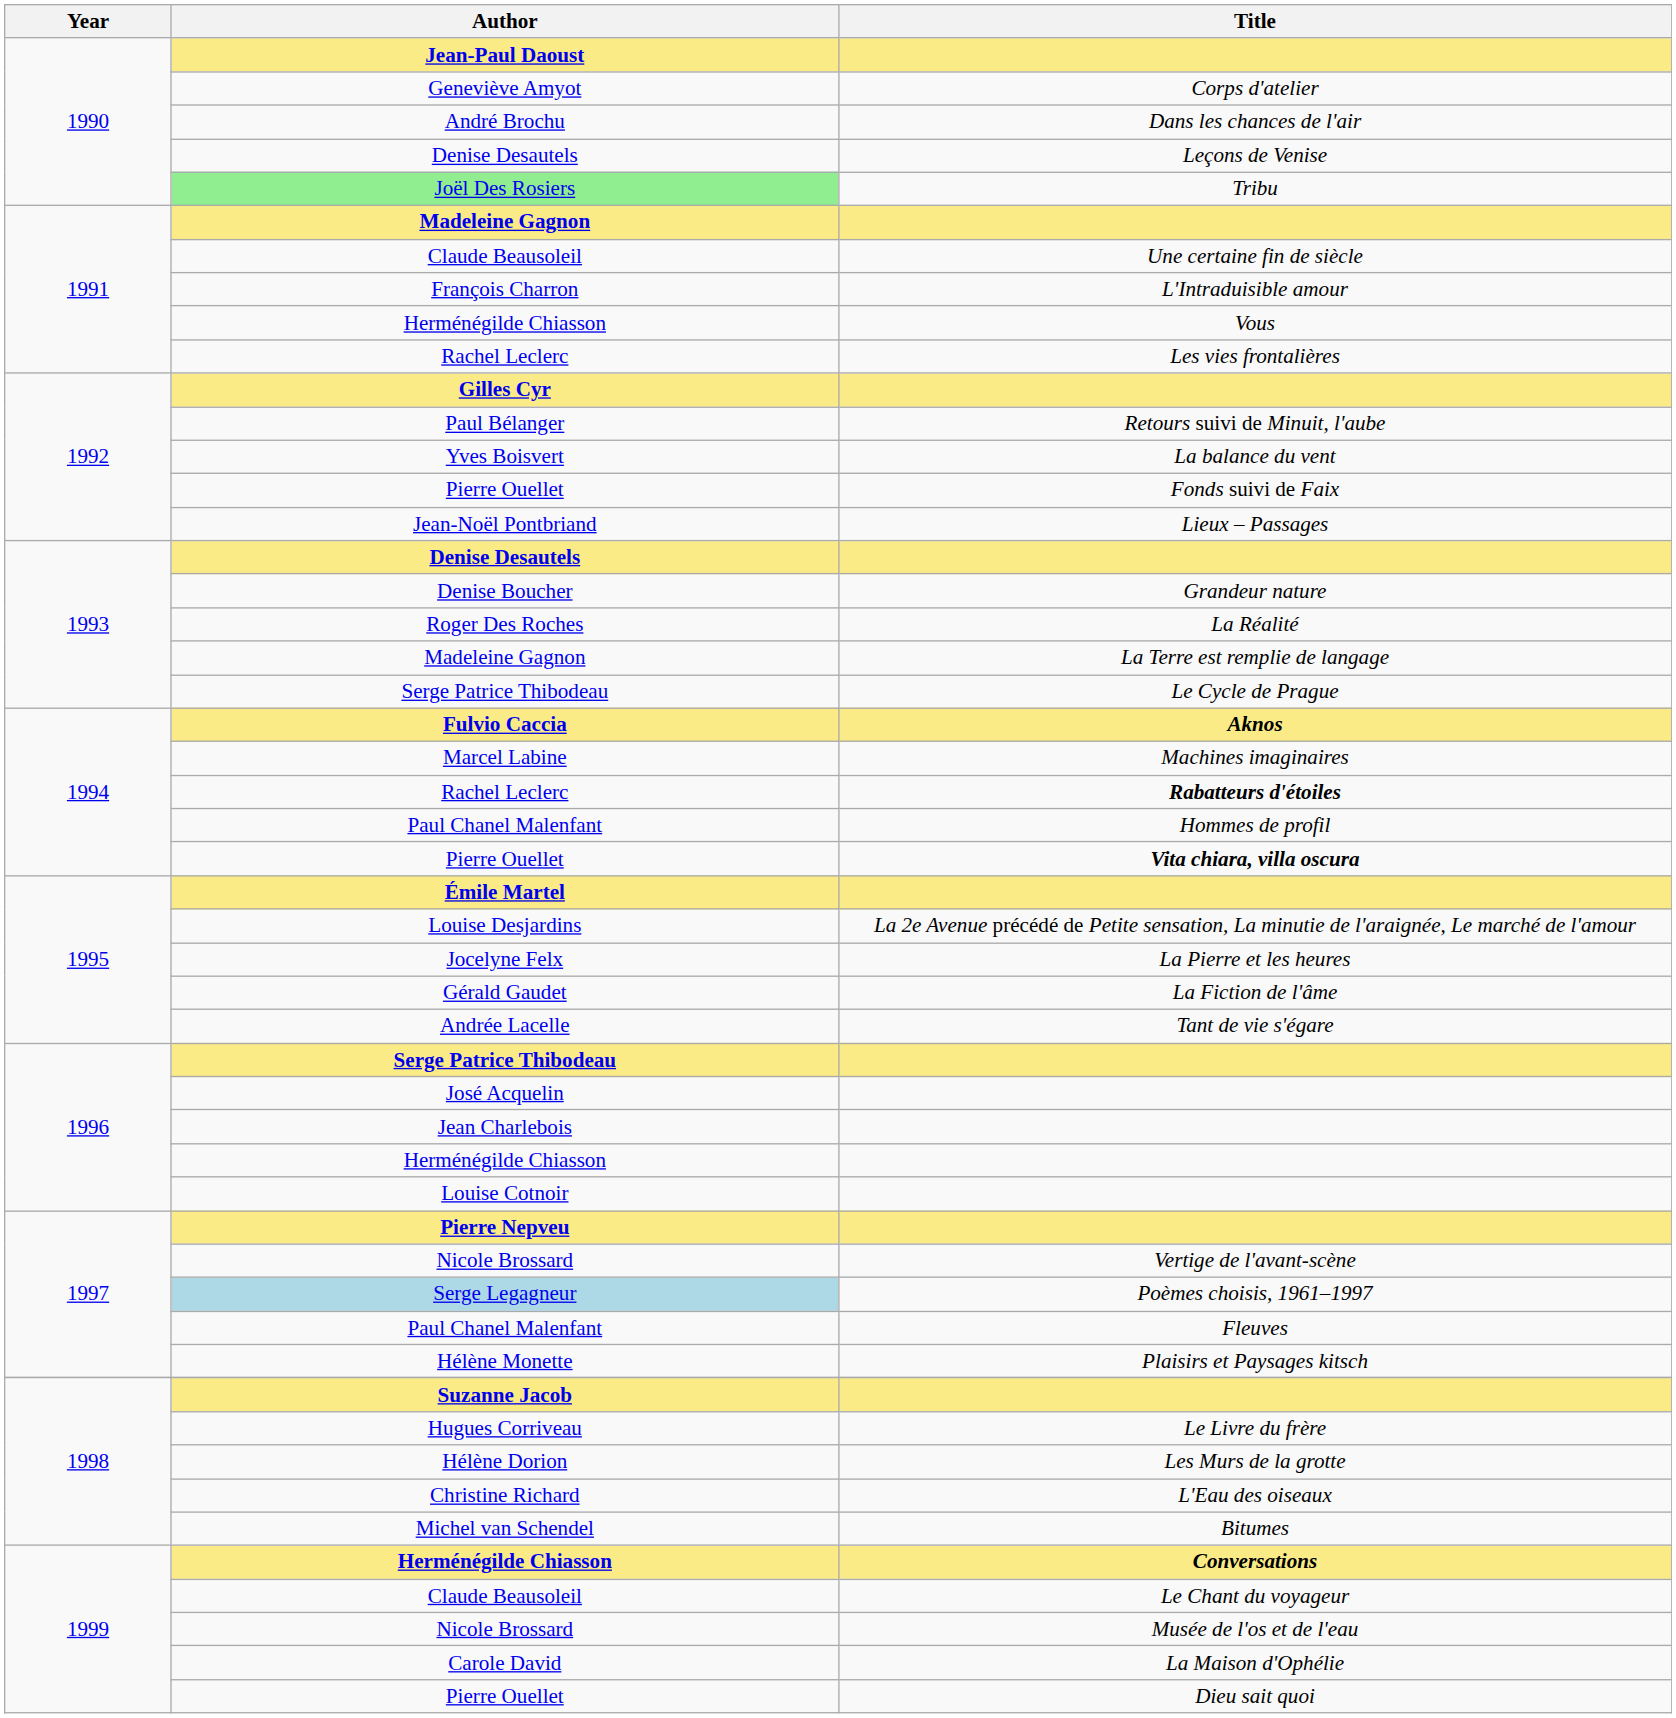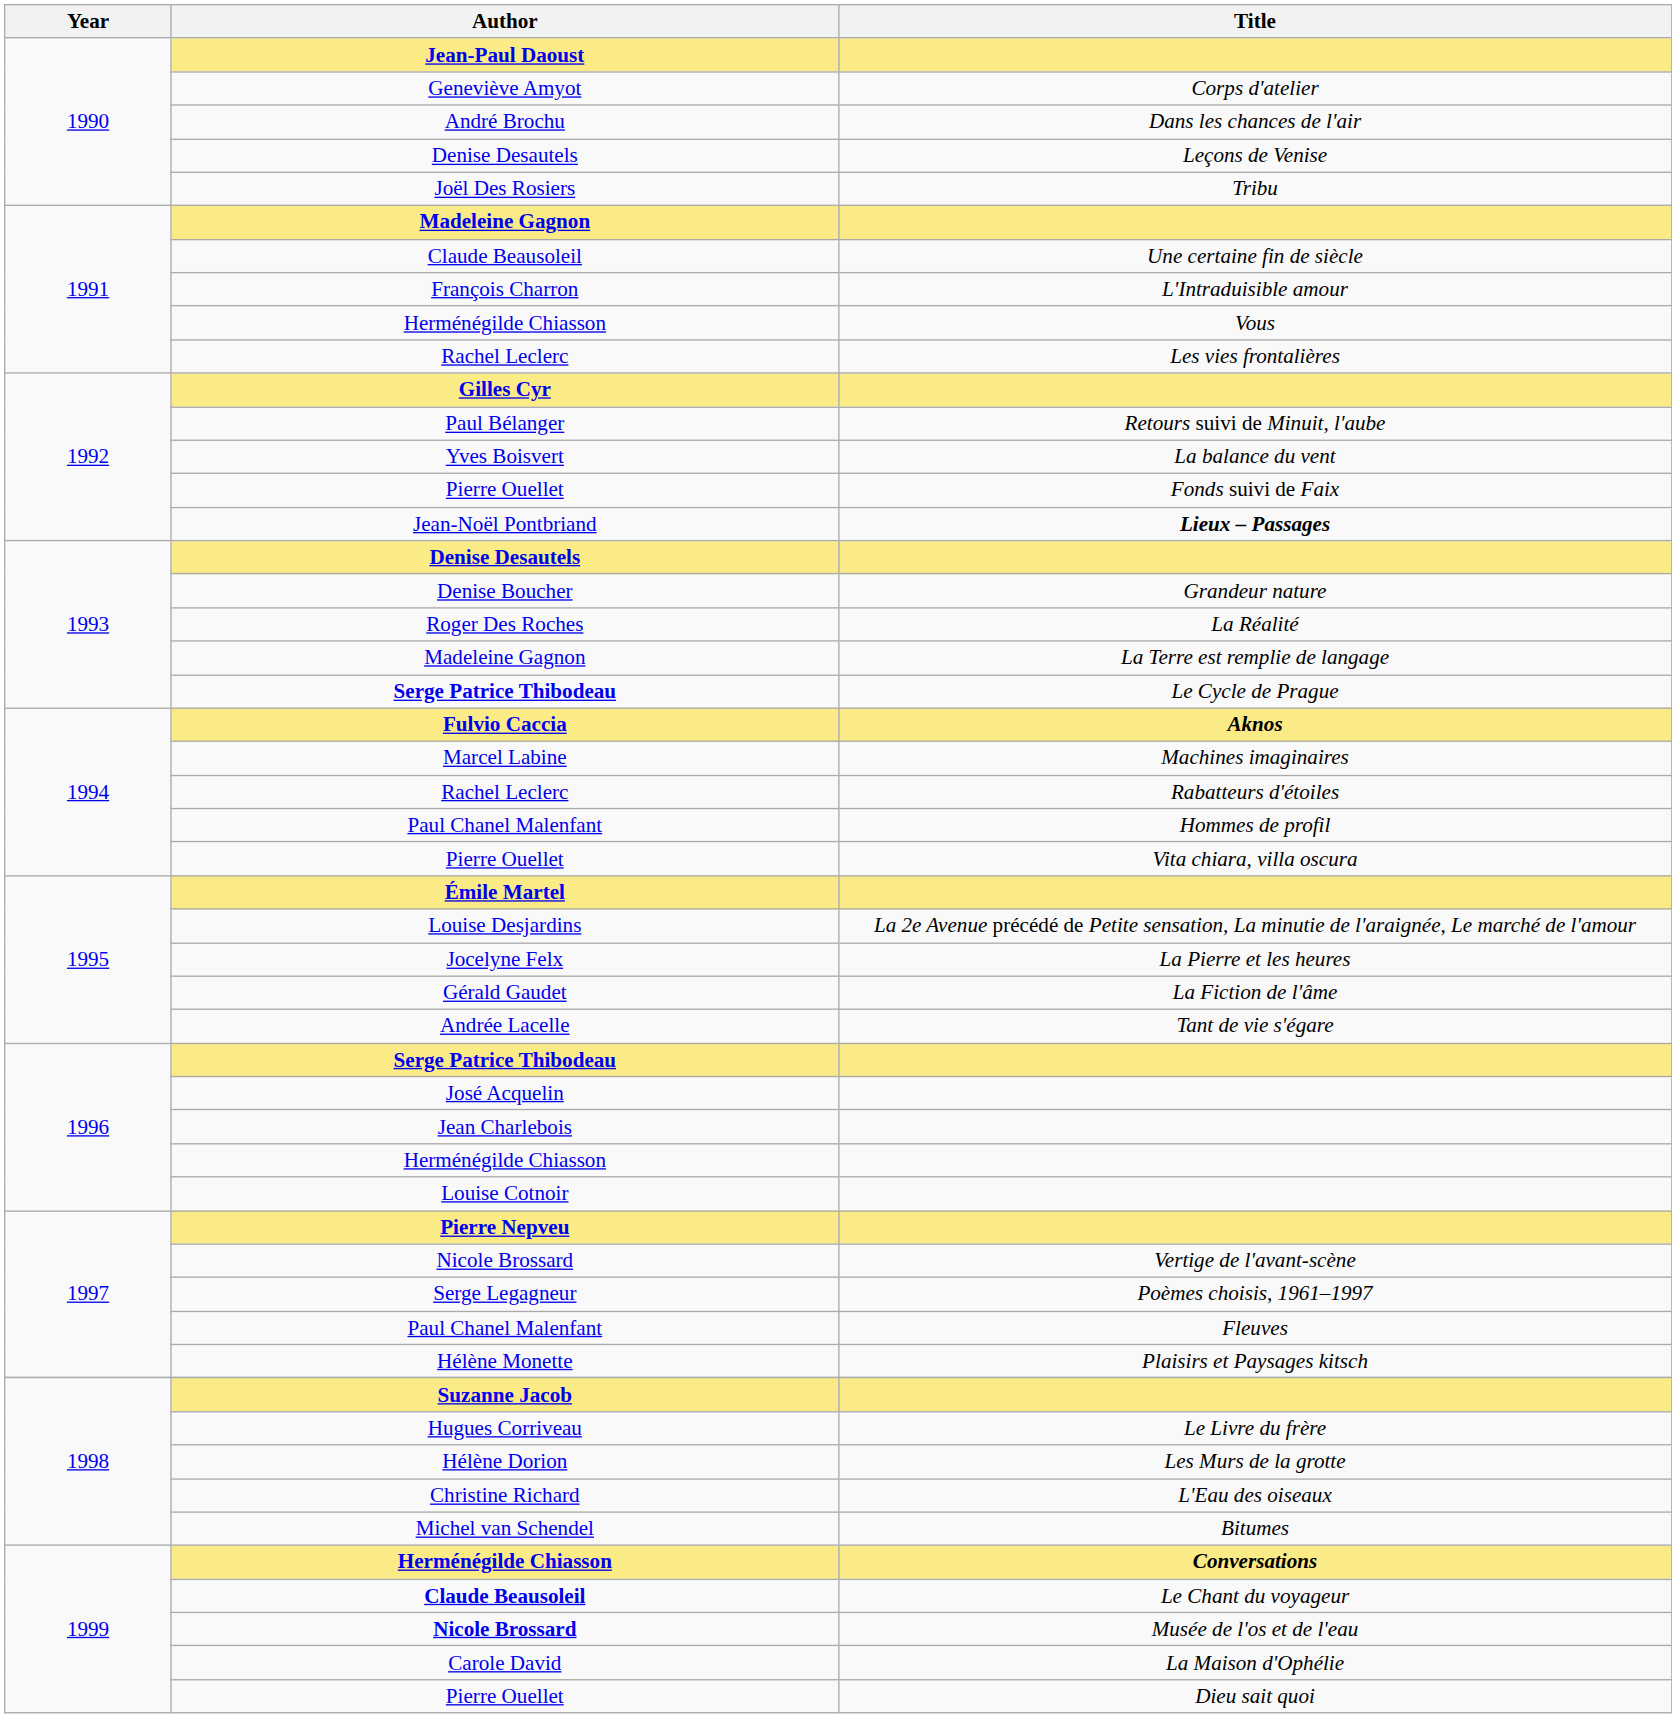(505, 188) lightgreen background -> (505, 188) no background
(1255, 523) normal -> (1255, 523) bold
(505, 691) normal -> (505, 691) bold
(1255, 791) bold -> (1255, 791) normal
(1255, 858) bold -> (1255, 858) normal
(505, 1294) lightblue background -> (505, 1294) no background
(505, 1595) normal -> (505, 1595) bold
(505, 1629) normal -> (505, 1629) bold
